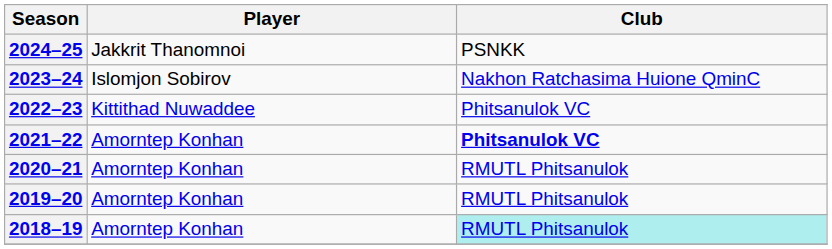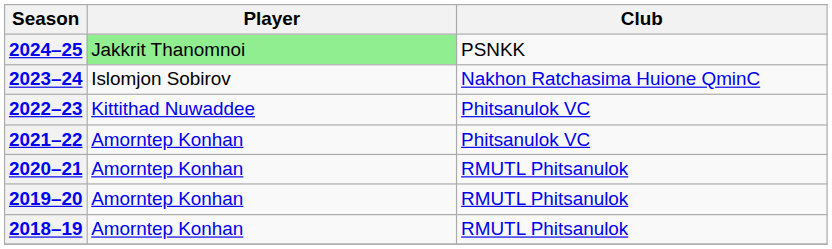(168, 49) no background -> (168, 49) lightgreen background
(530, 139) bold -> (526, 139) normal
(545, 229) paleturquoise background -> (545, 229) no background
